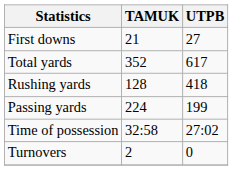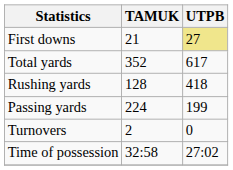(193, 39) no background -> (193, 39) khaki background
rows swapped: (37, 153) <-> (63, 130)
